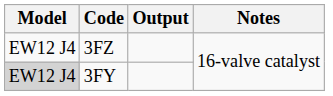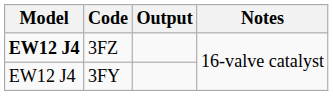(42, 47) normal -> (44, 47) bold
(42, 76) lightgrey background -> (42, 76) no background
